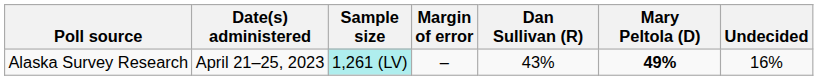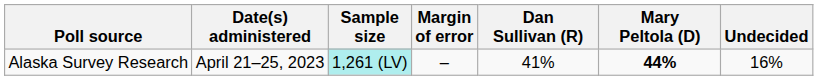(538, 62) 43% -> (538, 62) 41%
(660, 62) 49% -> (660, 62) 44%
